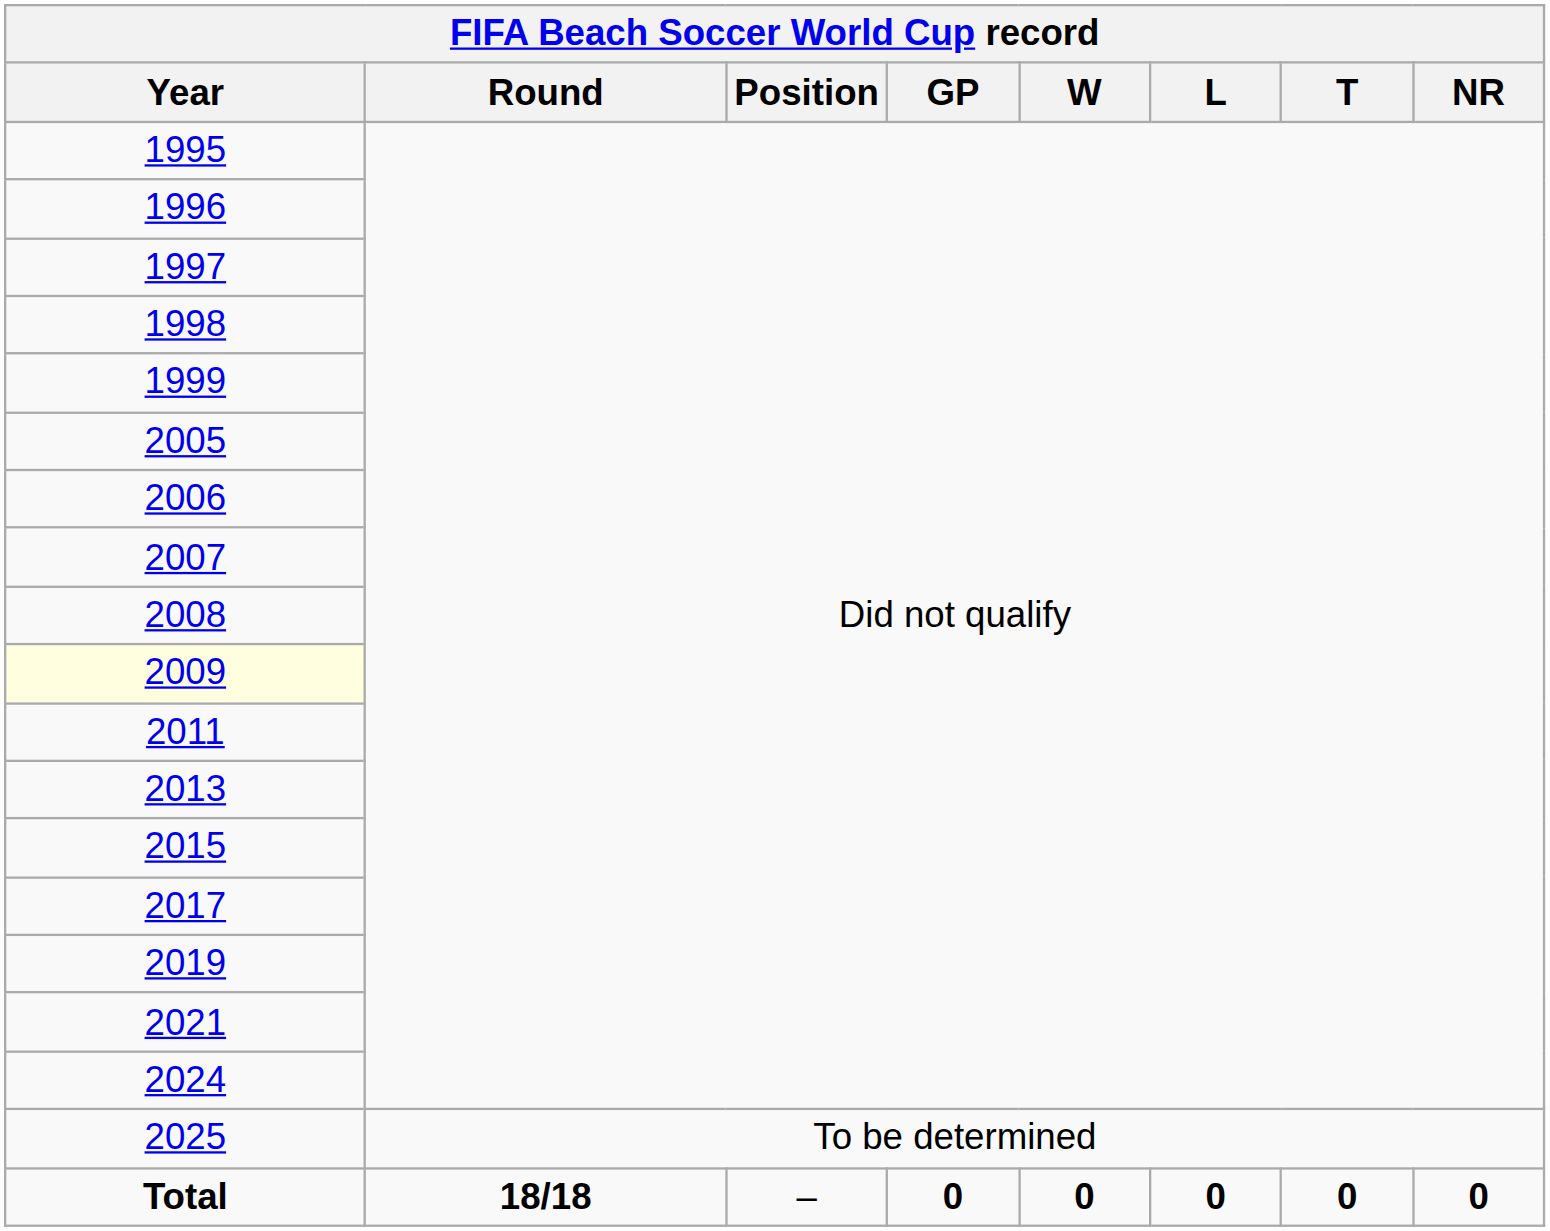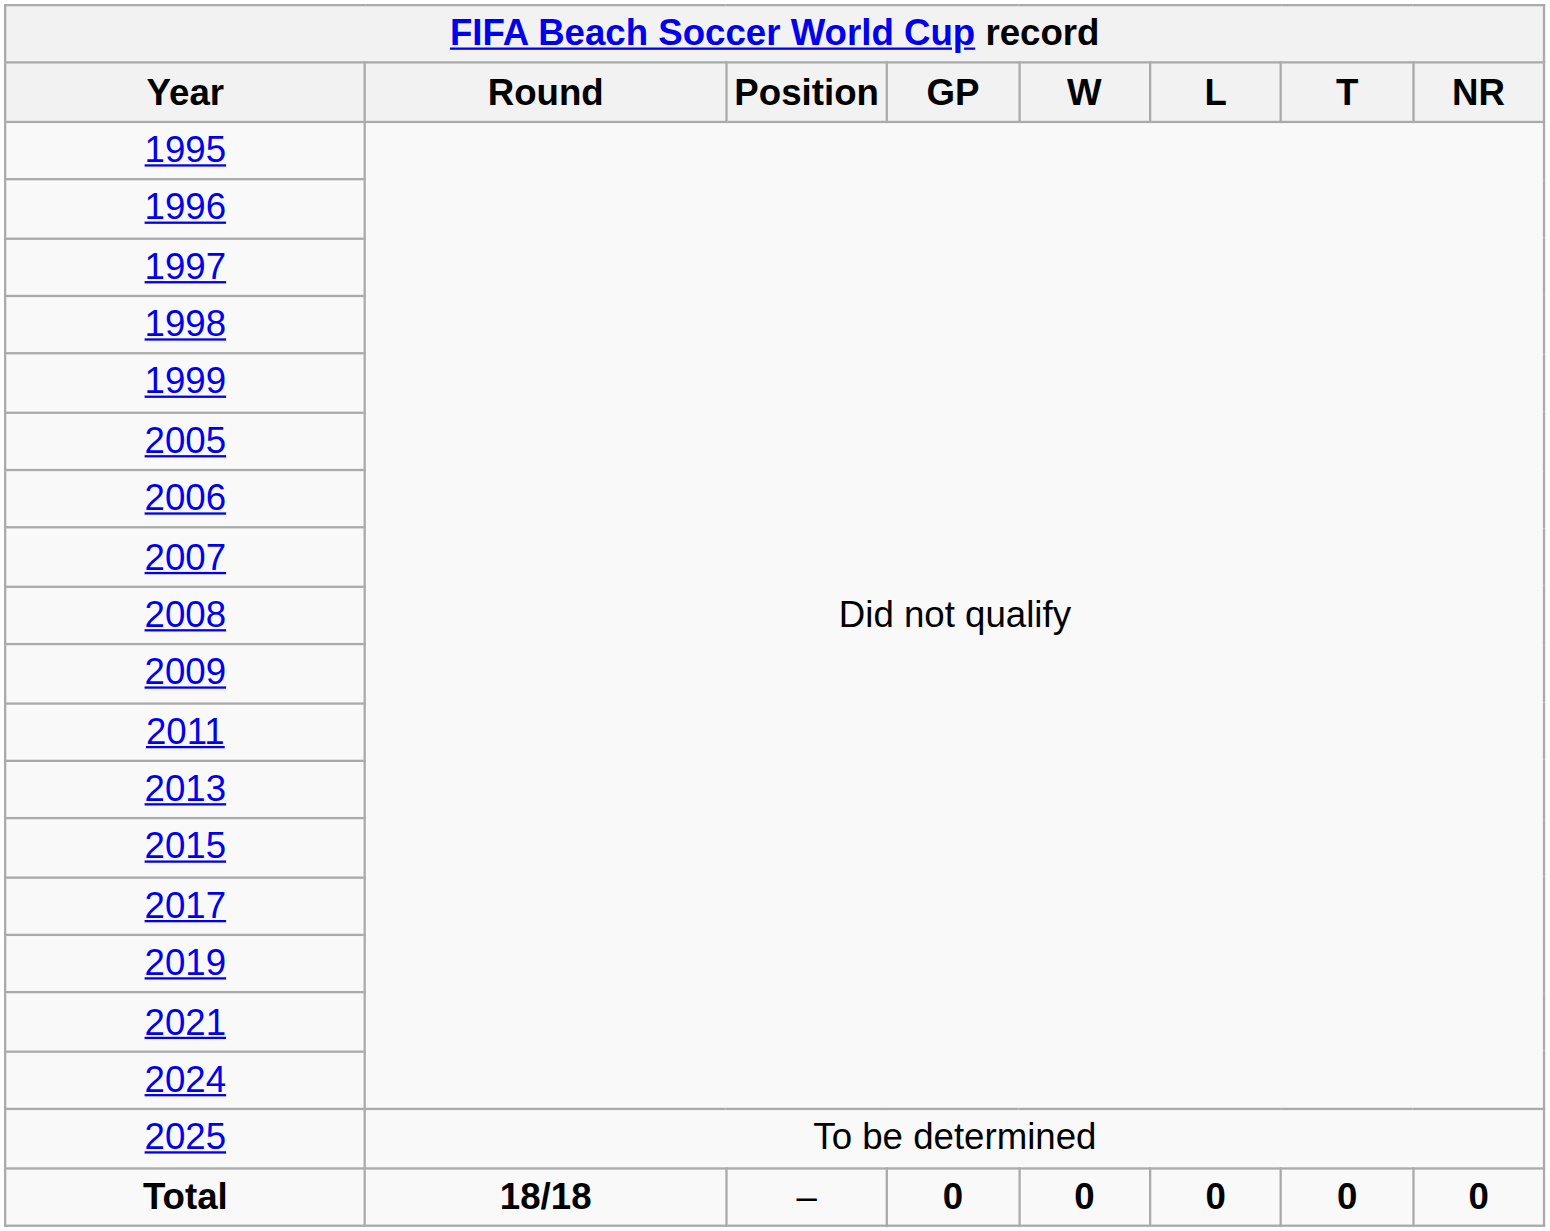(185, 672) lightyellow background -> (185, 672) no background
